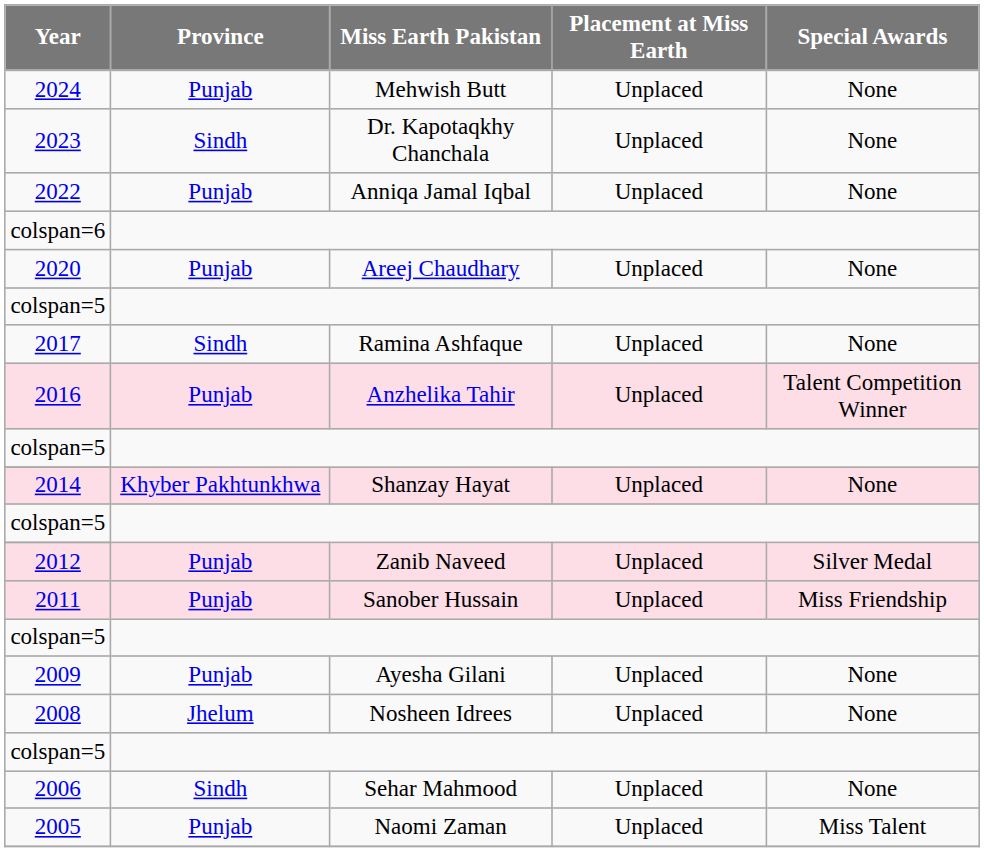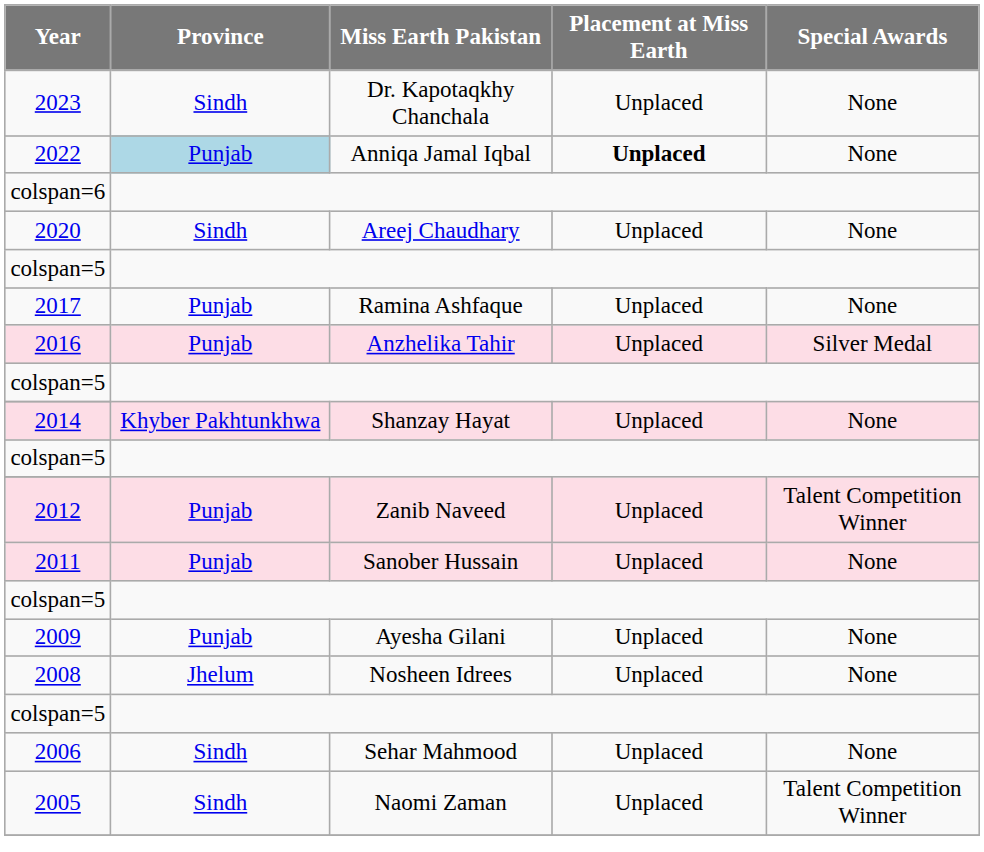- row: (58, 89)
(220, 192) no background -> (220, 154) lightblue background
(659, 192) normal -> (659, 154) bold
(220, 268) Punjab -> (220, 230) Sindh
(220, 344) Sindh -> (220, 306) Punjab
(872, 395) Talent Competition Winner -> (872, 344) Silver Medal
(872, 561) Silver Medal -> (872, 509) Talent Competition Winner
(872, 599) Miss Friendship -> (872, 561) None
(220, 827) Punjab -> (220, 803) Sindh
(872, 827) Miss Talent -> (872, 803) Talent Competition Winner
